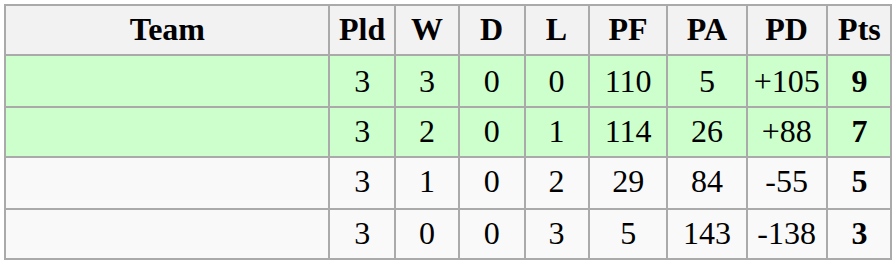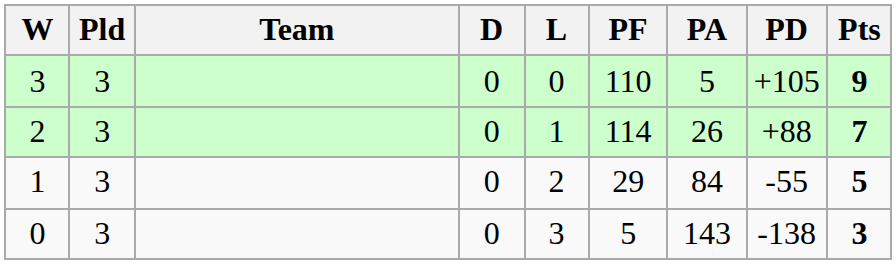columns swapped: (167, 29) <-> (427, 29)
